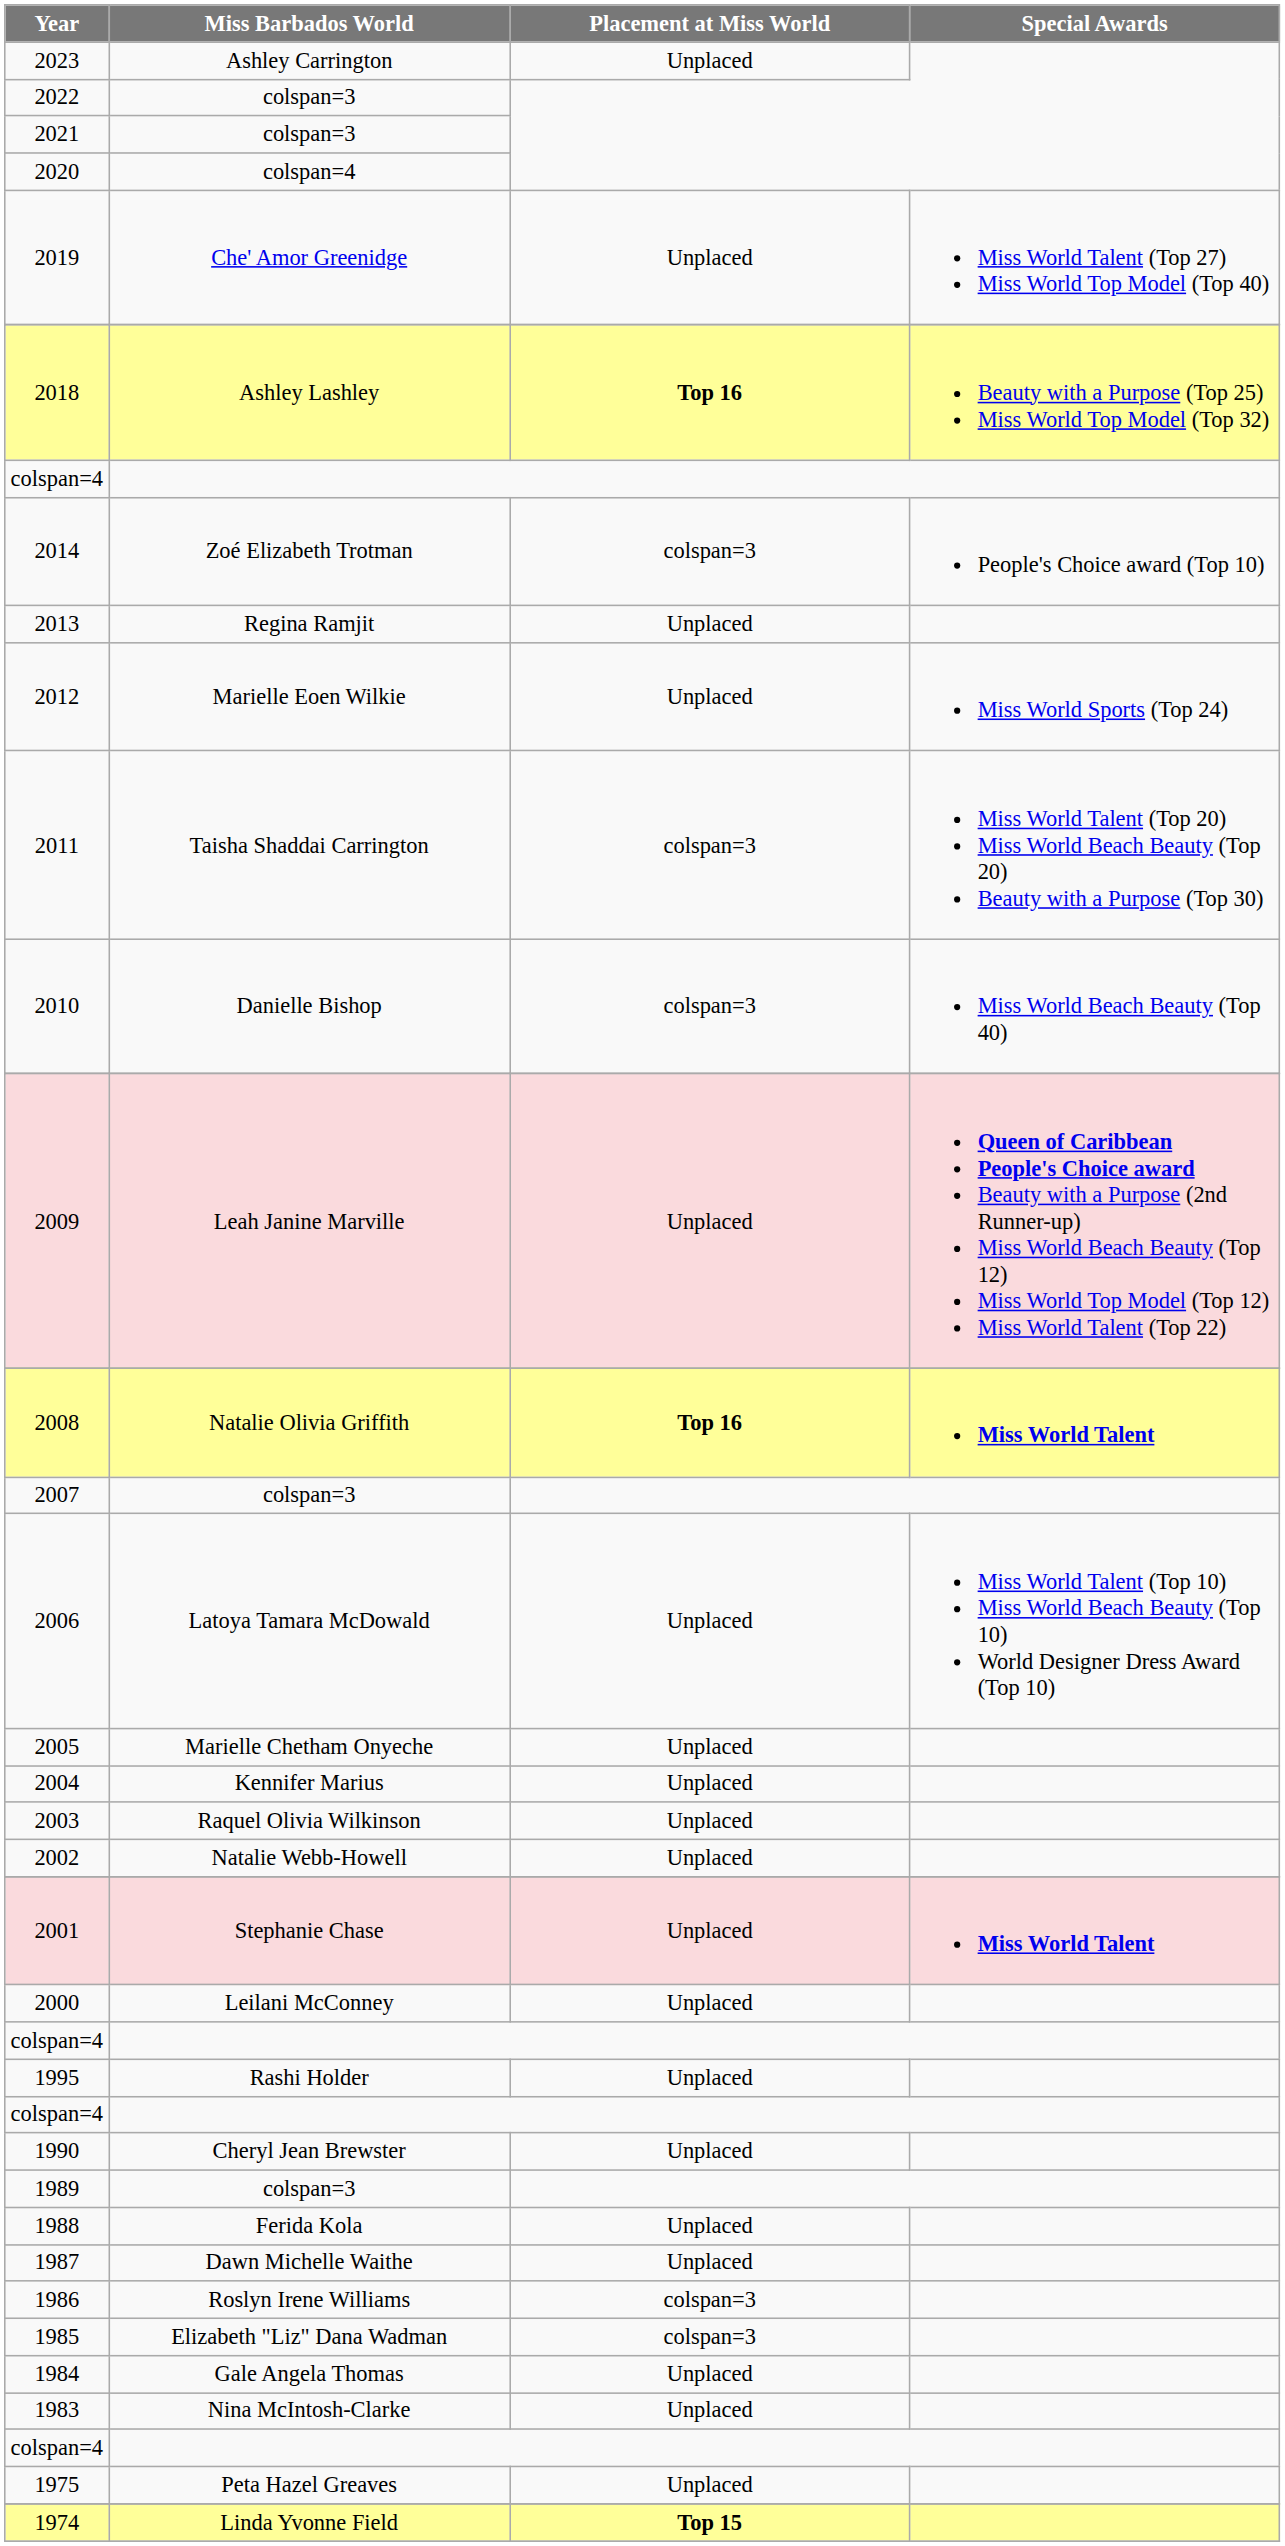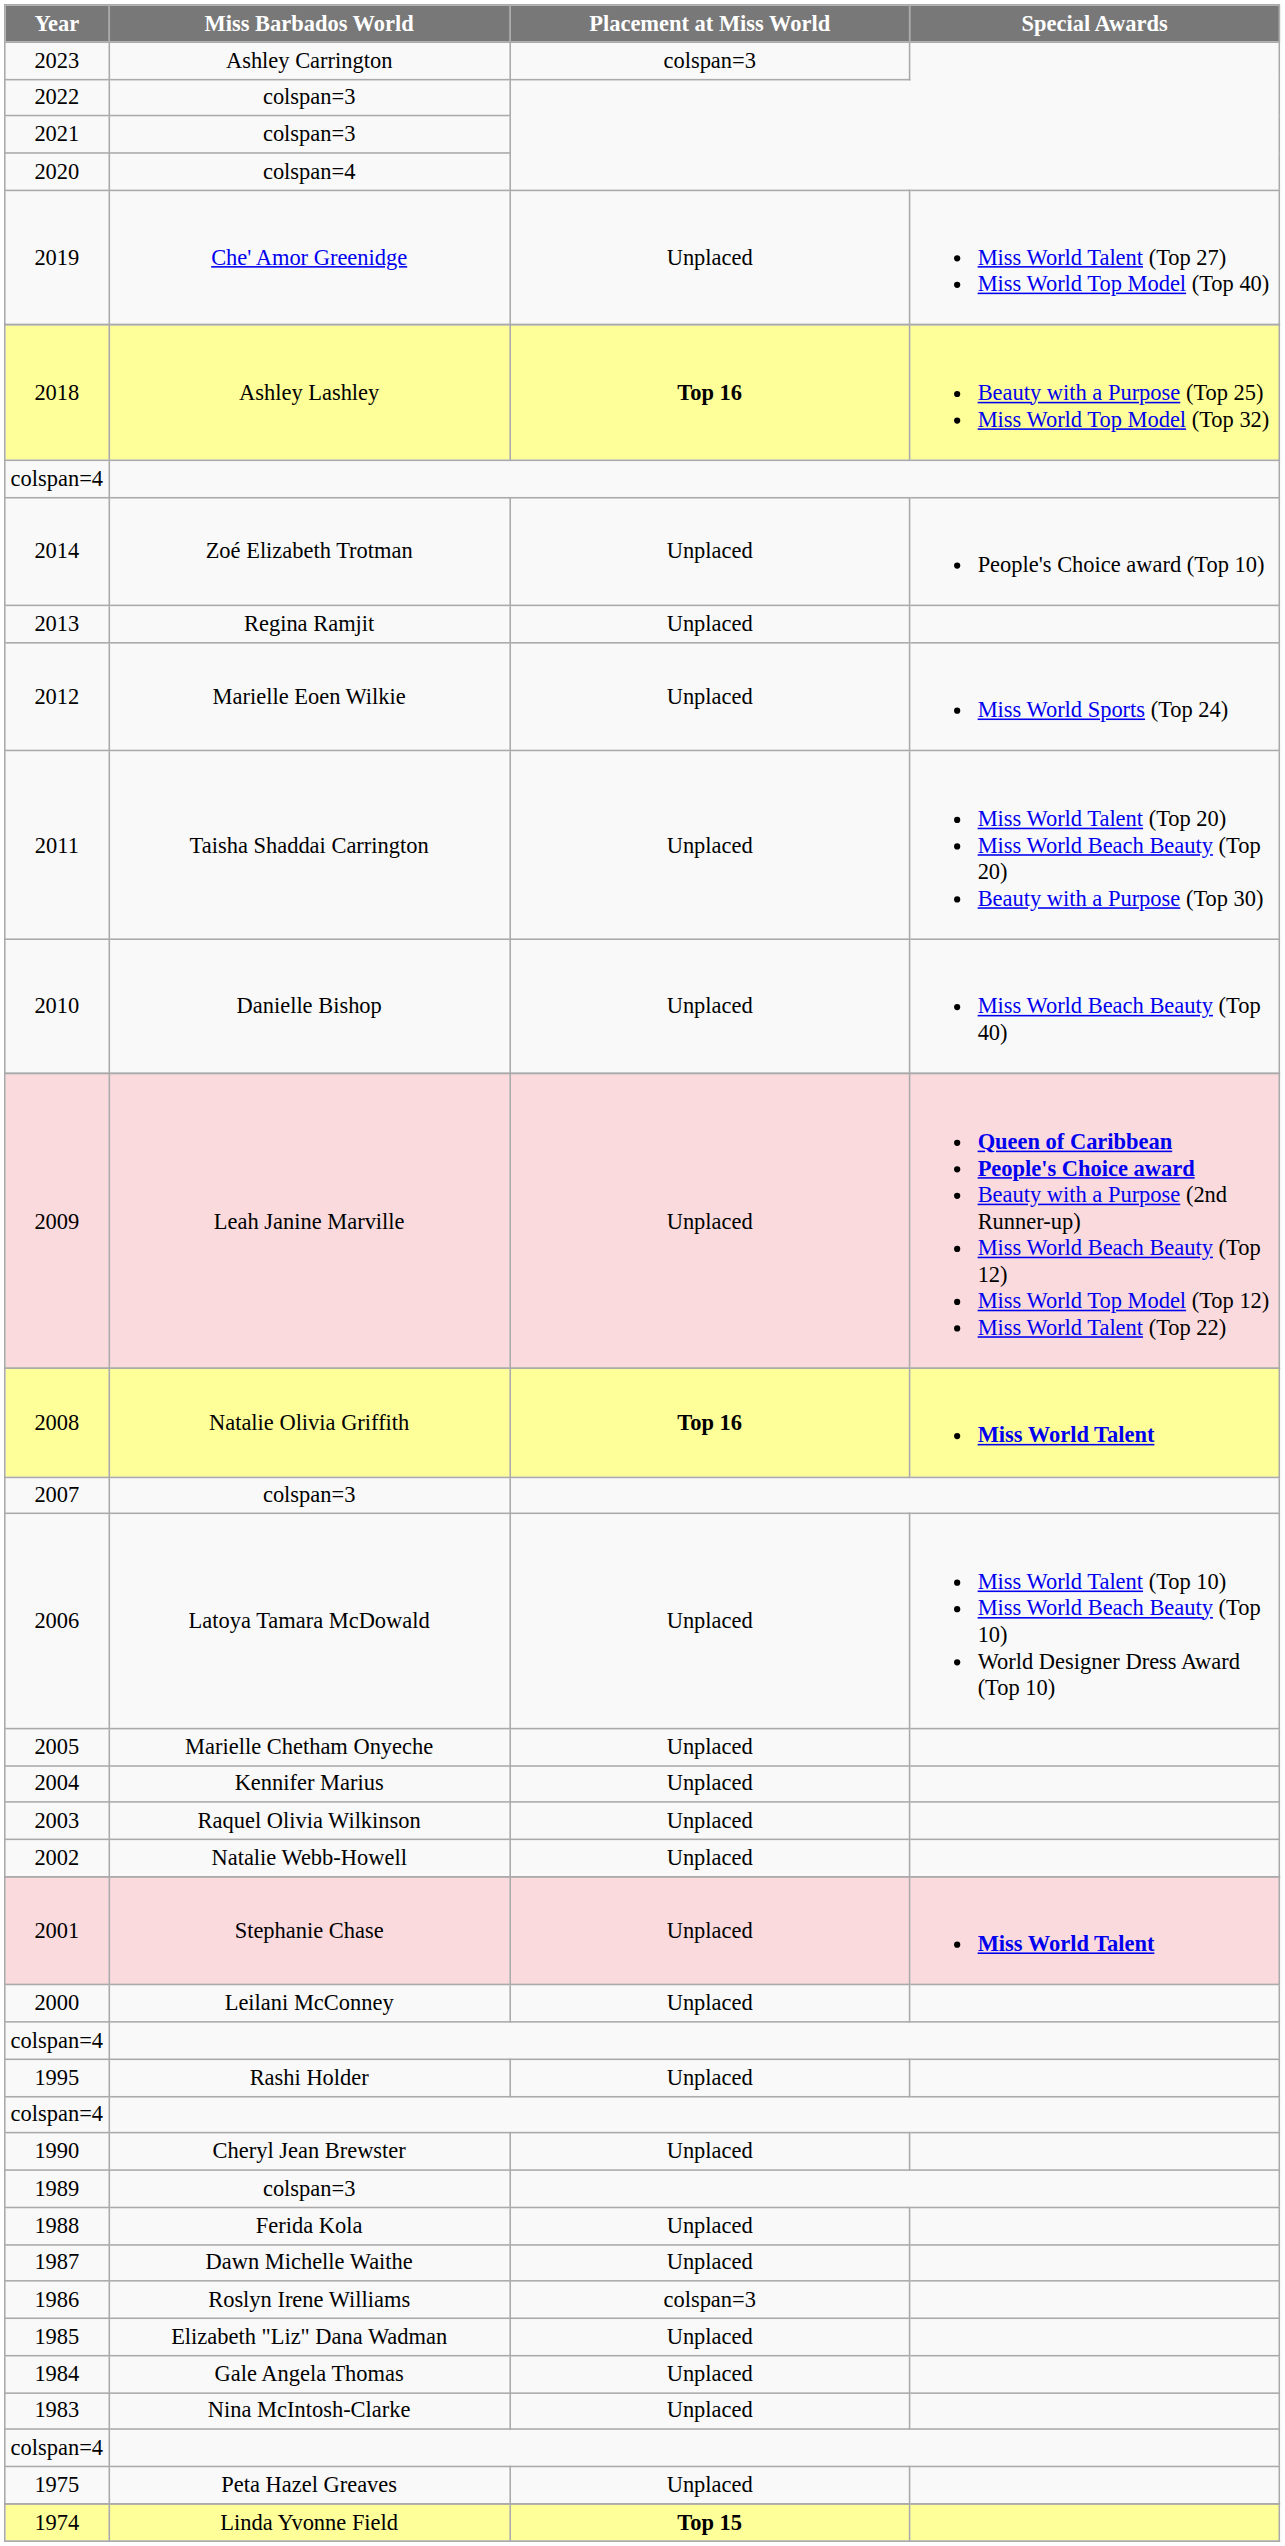(710, 60) Unplaced -> (710, 60) colspan=3
(710, 551) colspan=3 -> (710, 551) Unplaced
(710, 845) colspan=3 -> (710, 845) Unplaced
(710, 1006) colspan=3 -> (710, 1006) Unplaced
(710, 2336) colspan=3 -> (710, 2336) Unplaced
